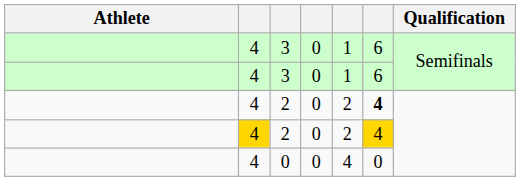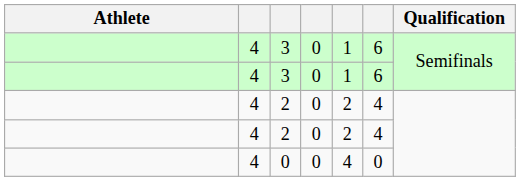(378, 104) bold -> (378, 104) normal
(254, 133) gold background -> (254, 133) no background
(378, 133) gold background -> (378, 133) no background
